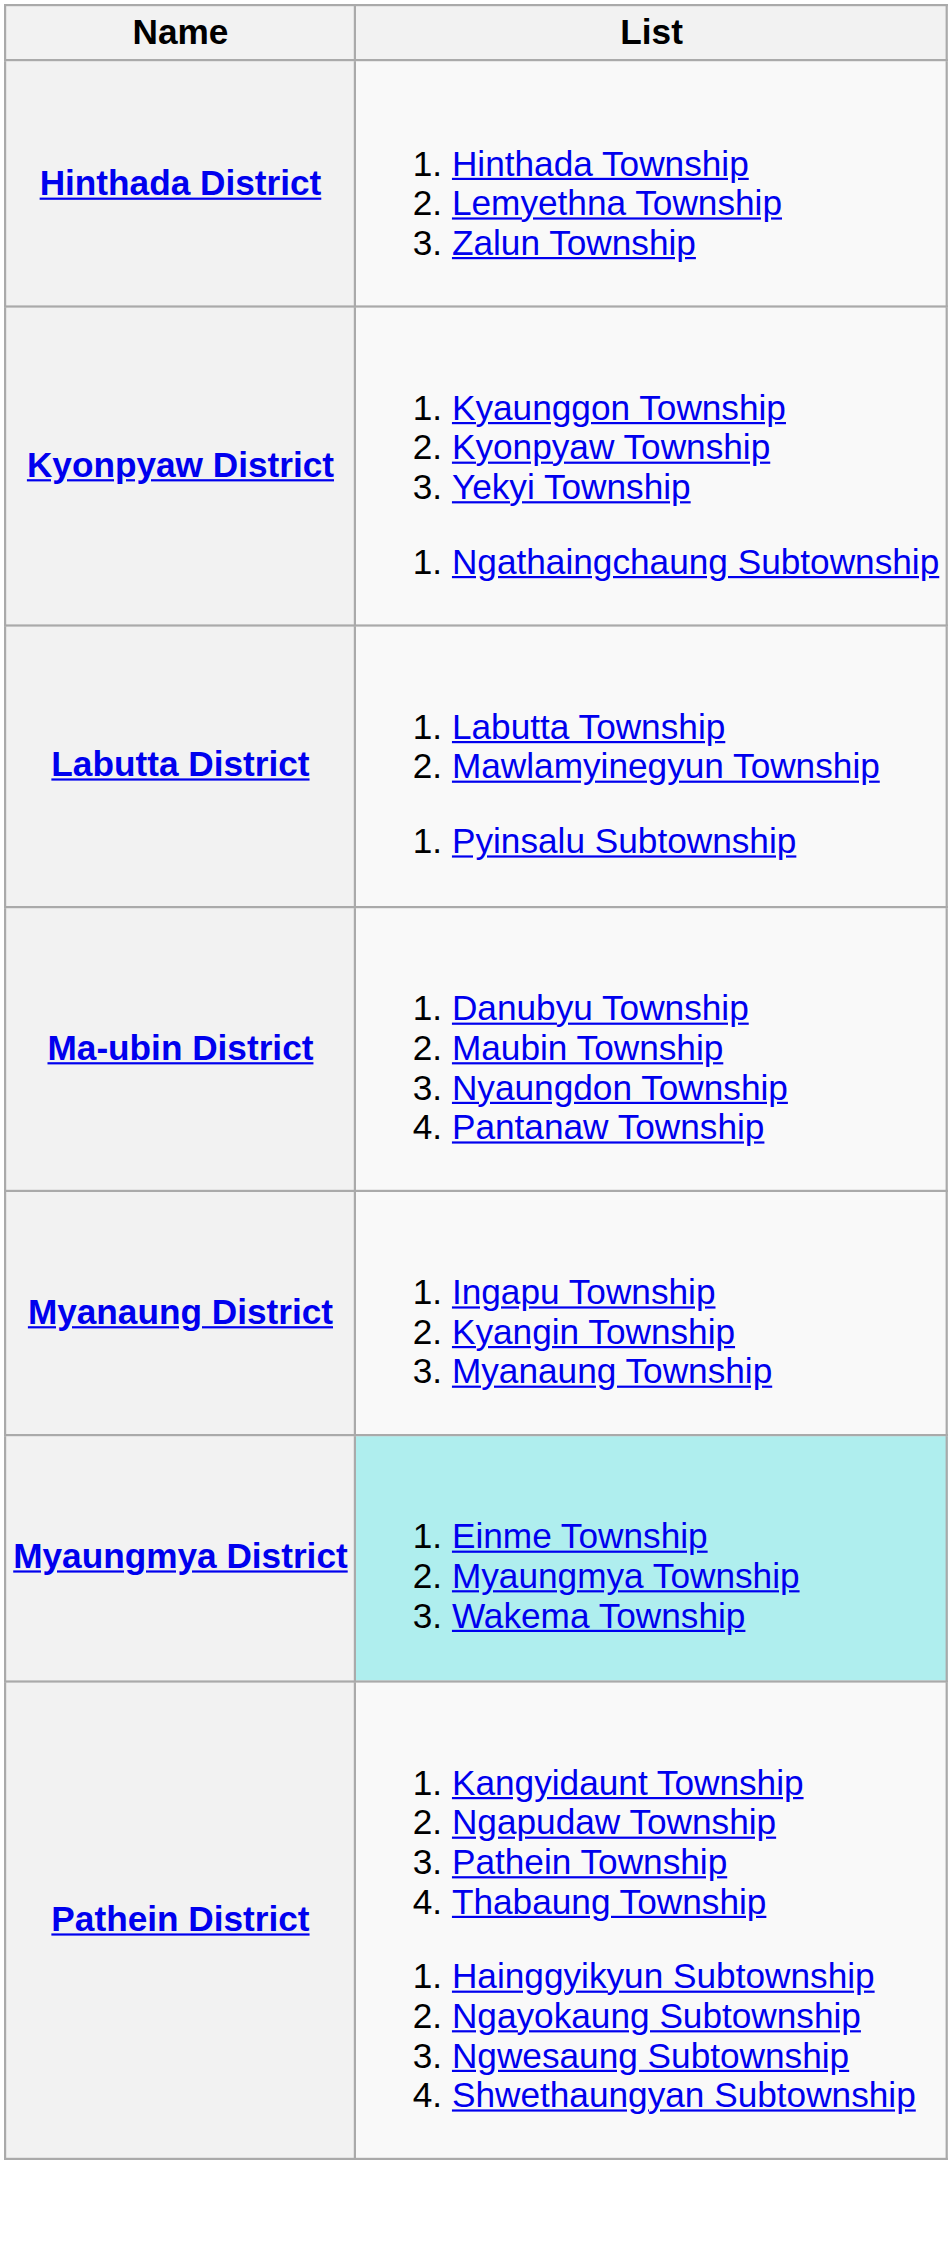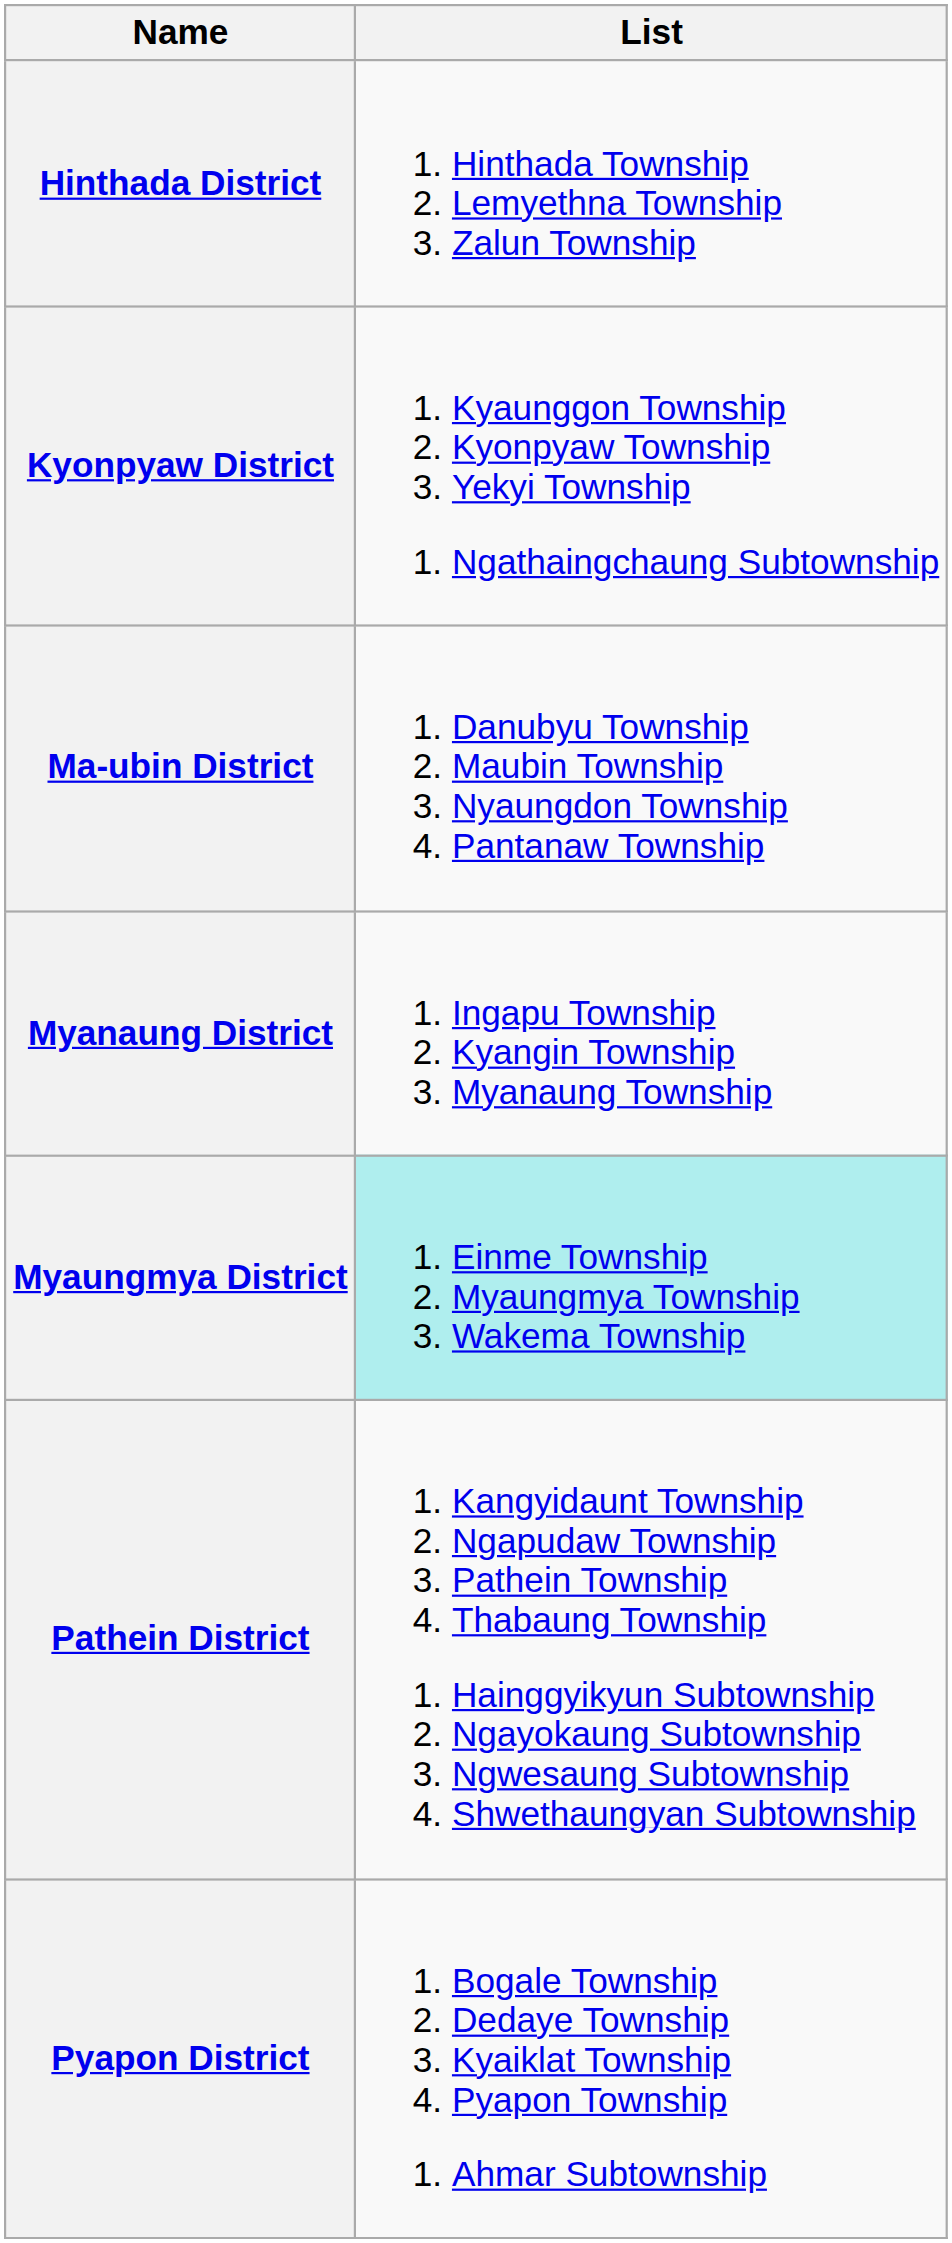- row: (180, 765)
+ row: (180, 2057)
